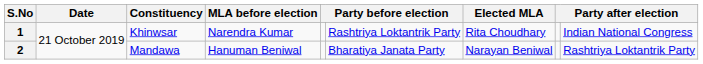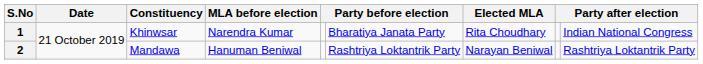(394, 31) Rashtriya Loktantrik Party -> (387, 31) Bharatiya Janata Party
(387, 50) Bharatiya Janata Party -> (394, 50) Rashtriya Loktantrik Party
